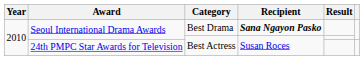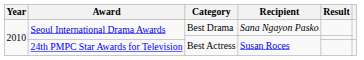(281, 27) bold -> (279, 27) normal
